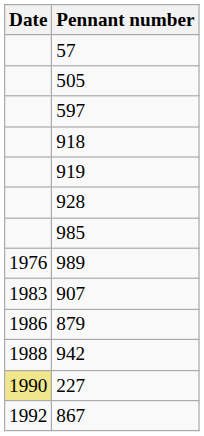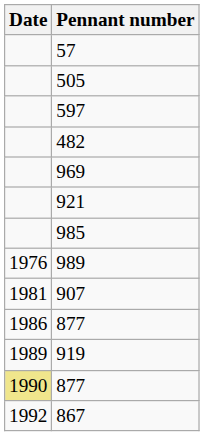(71, 141) 918 -> (71, 141) 482
(71, 171) 919 -> (71, 171) 969
(71, 202) 928 -> (71, 202) 921
(28, 293) 1983 -> (28, 293) 1981
(71, 324) 879 -> (71, 324) 877
(28, 354) 1988 -> (28, 354) 1989
(71, 354) 942 -> (71, 354) 919
(71, 385) 227 -> (71, 385) 877
